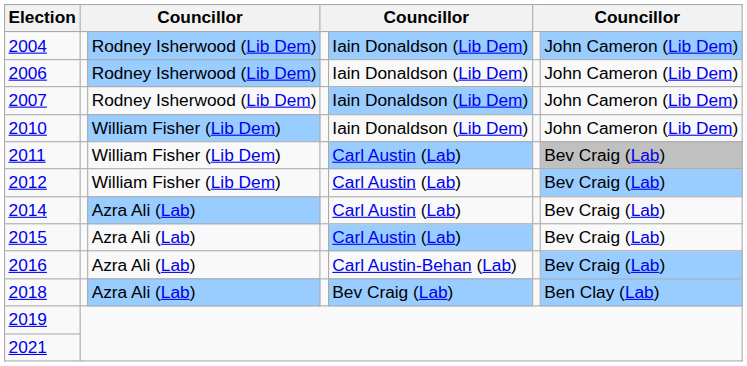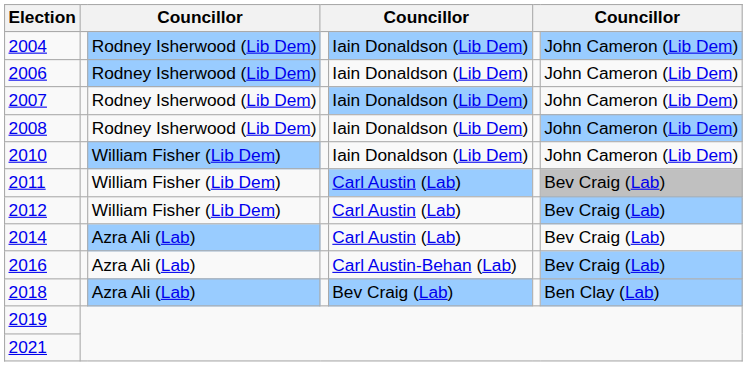+ row: (28, 127)
- row: (28, 237)
